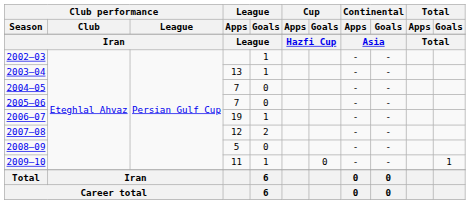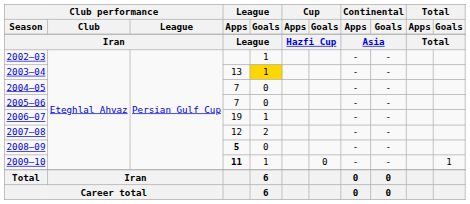(266, 72) no background -> (266, 72) gold background
(236, 147) normal -> (236, 147) bold
(236, 162) normal -> (236, 162) bold
